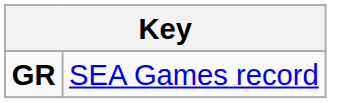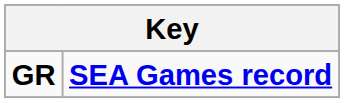(194, 74) normal -> (201, 74) bold
